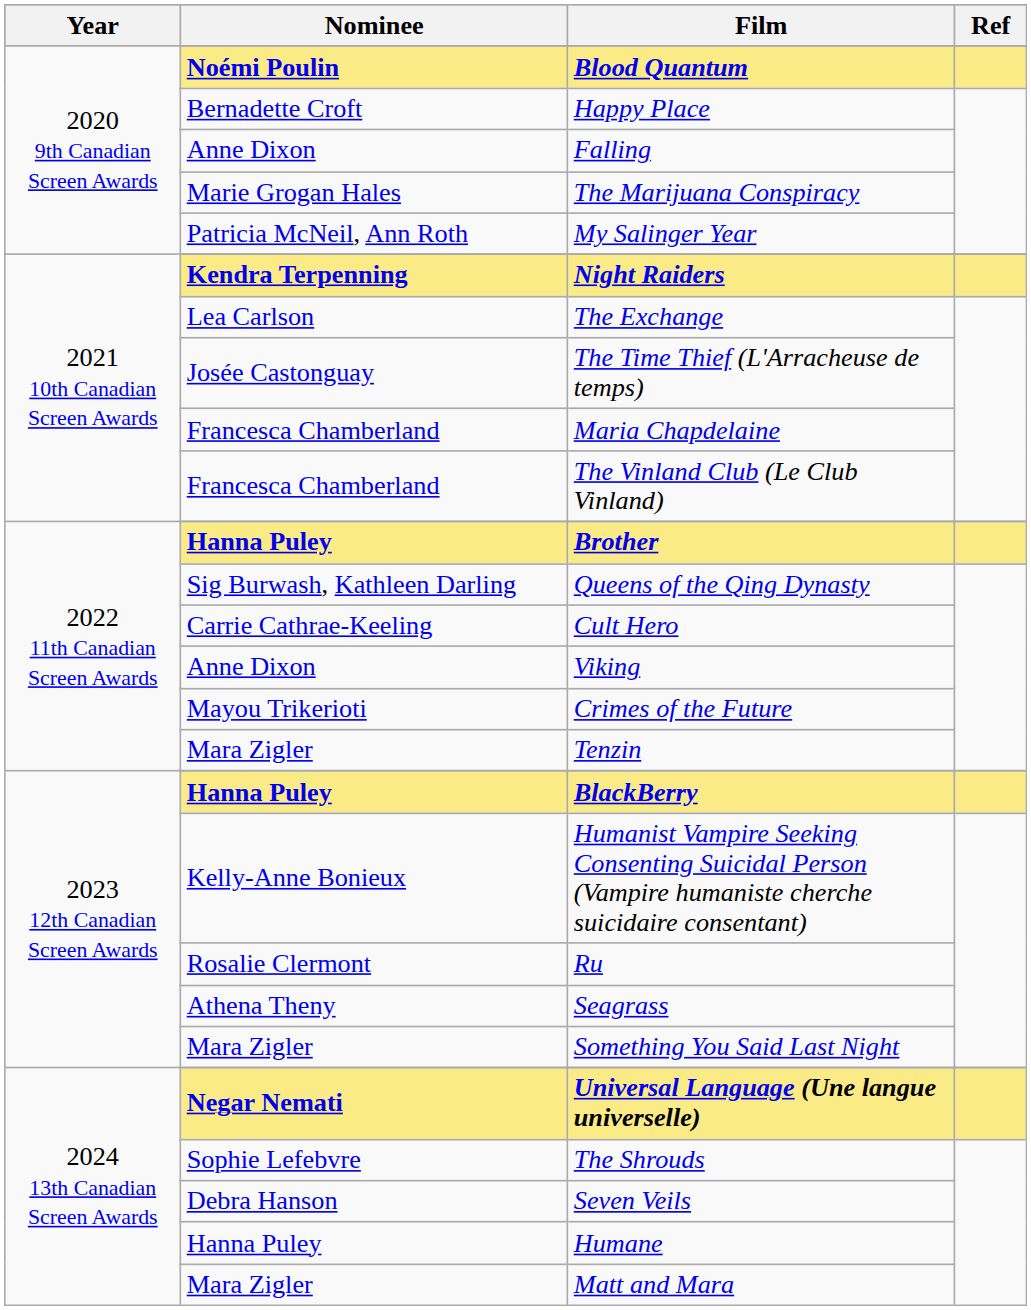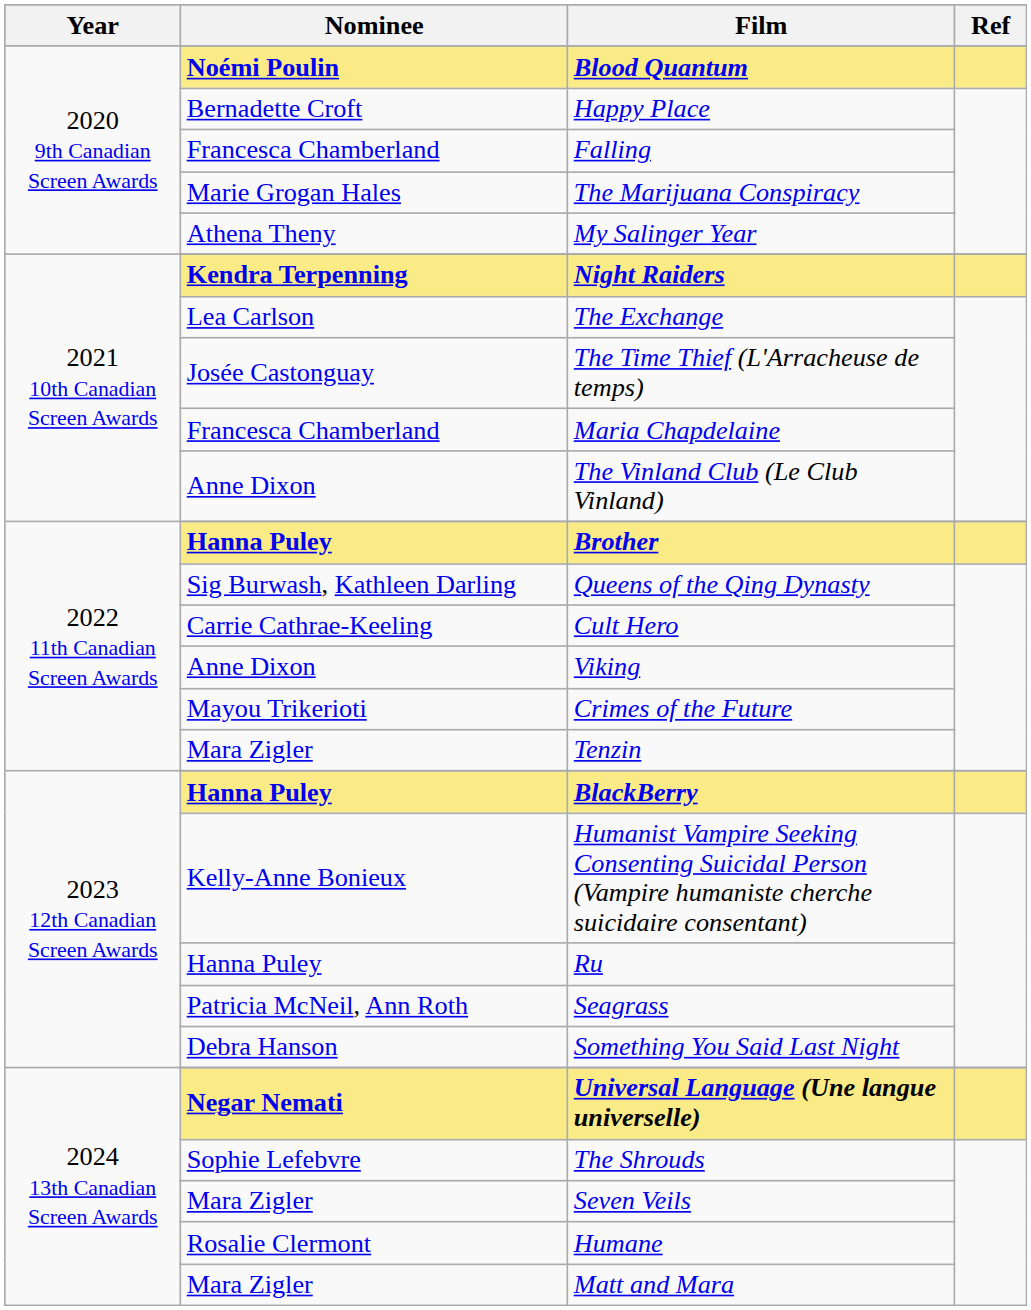(251, 150) Anne Dixon -> (313, 150) Francesca Chamberland
(327, 233) Patricia McNeil, Ann Roth -> (261, 233) Athena Theny
(313, 485) Francesca Chamberland -> (251, 485) Anne Dixon
(279, 963) Rosalie Clermont -> (254, 963) Hanna Puley
(261, 1005) Athena Theny -> (327, 1005) Patricia McNeil, Ann Roth
(250, 1046) Mara Zigler -> (262, 1046) Debra Hanson
(262, 1201) Debra Hanson -> (250, 1201) Mara Zigler
(254, 1242) Hanna Puley -> (279, 1242) Rosalie Clermont
